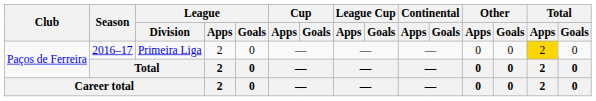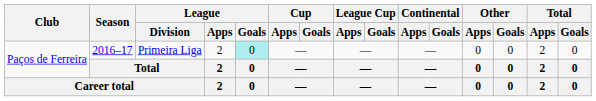(252, 50) no background -> (252, 50) paleturquoise background
(542, 50) gold background -> (542, 50) no background
